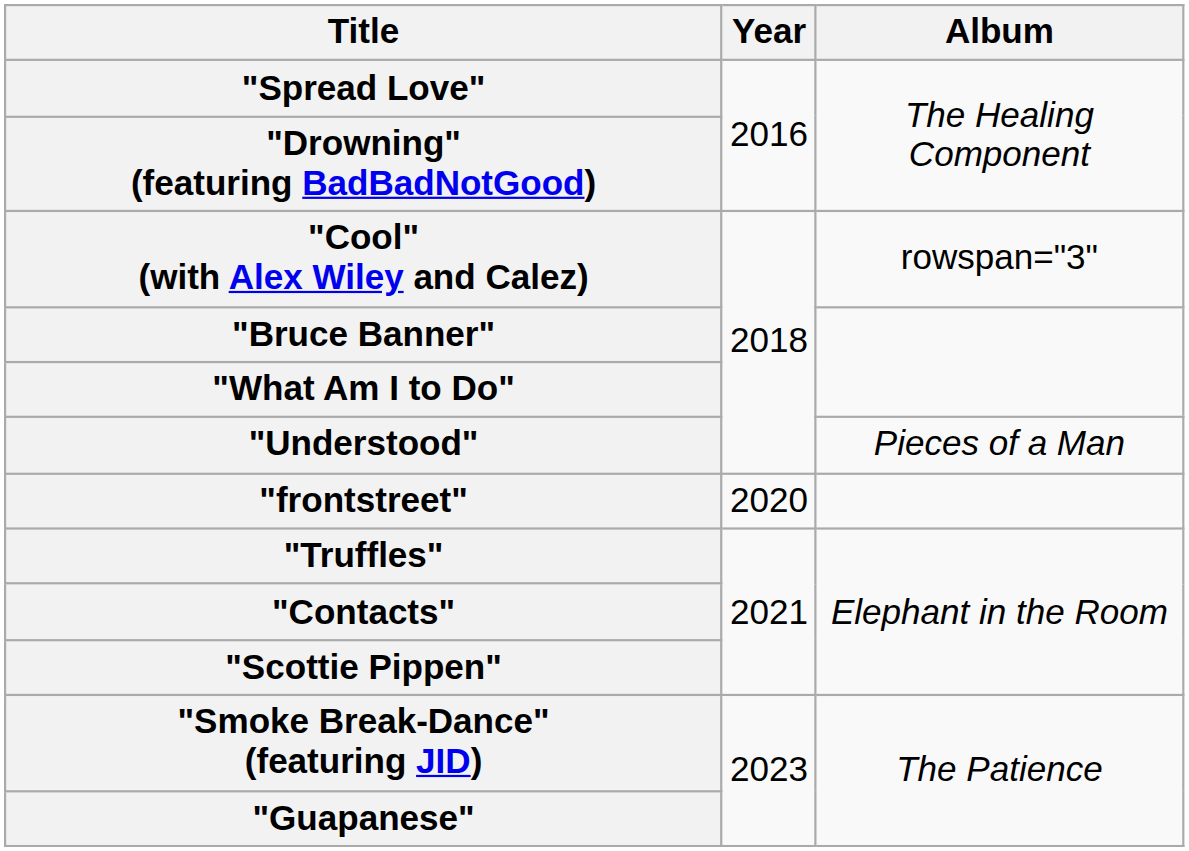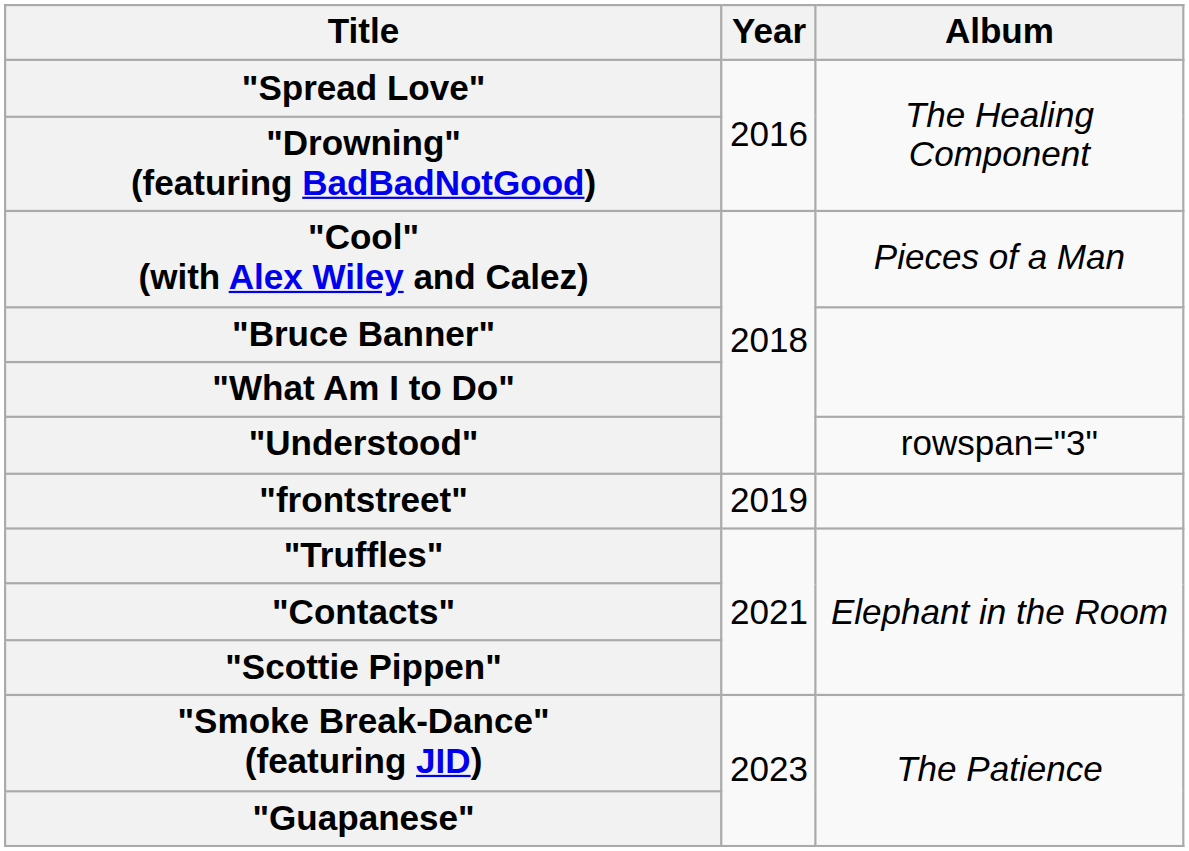(999, 258) rowspan="3" -> (999, 258) Pieces of a Man
(999, 444) Pieces of a Man -> (999, 444) rowspan="3"
(769, 500) 2020 -> (769, 500) 2019
